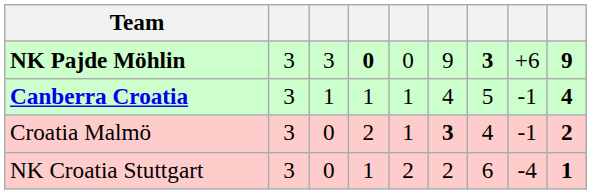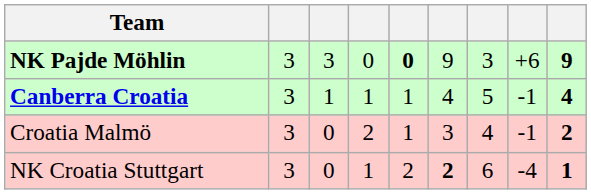(368, 59) bold -> (368, 59) normal
(408, 59) normal -> (408, 59) bold
(487, 59) bold -> (487, 59) normal
(448, 133) bold -> (448, 133) normal
(448, 170) normal -> (448, 170) bold
